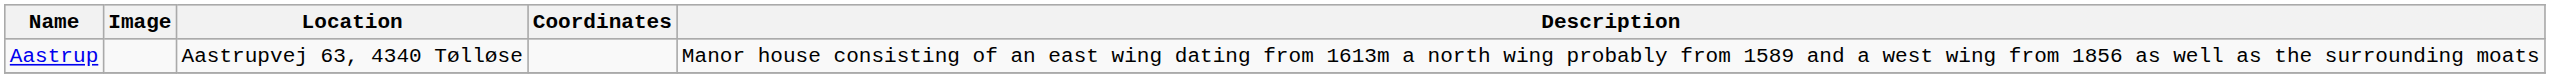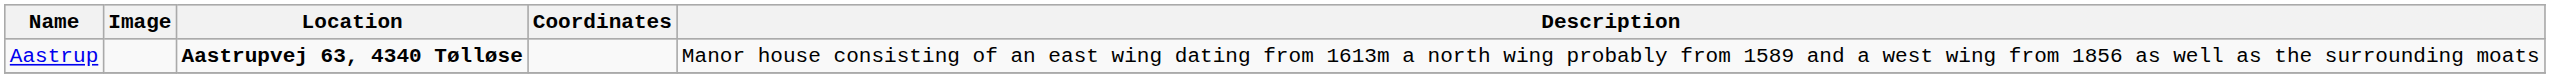(352, 56) normal -> (352, 56) bold
